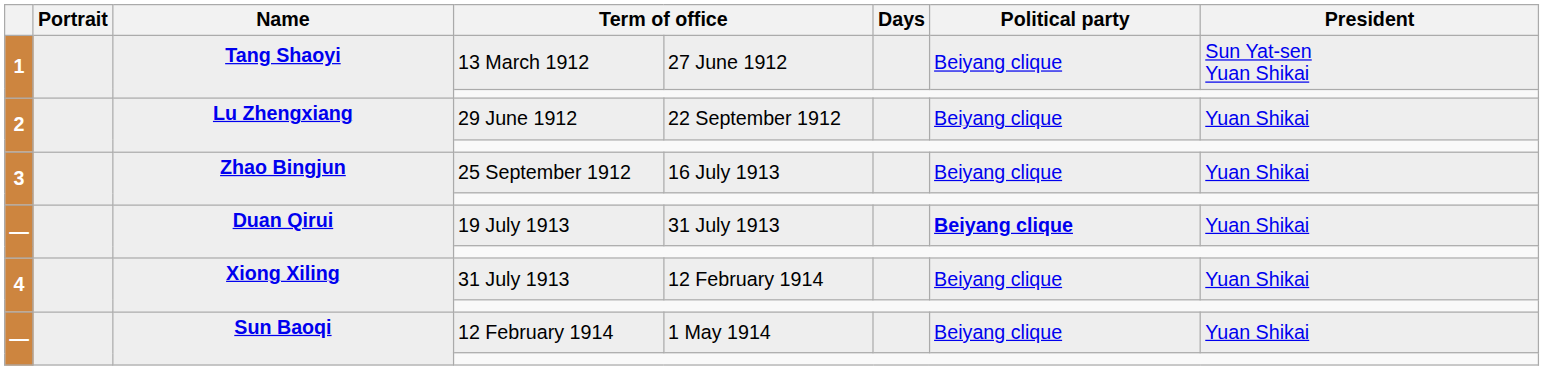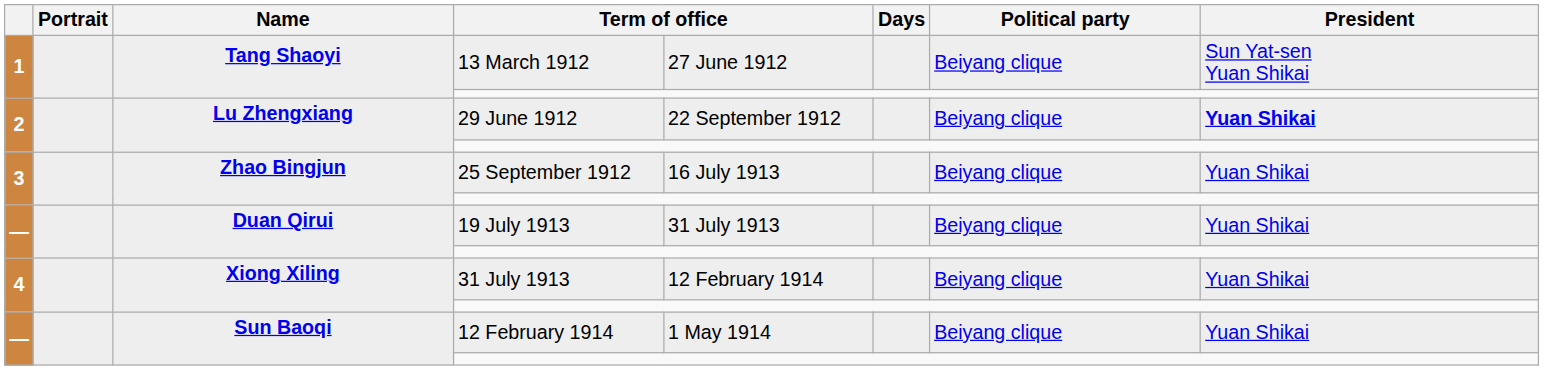(1257, 118) normal -> (1260, 118) bold
(1004, 225) bold -> (998, 225) normal
